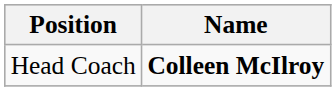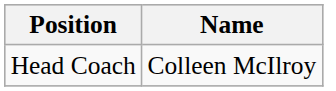(236, 65) bold -> (232, 65) normal
